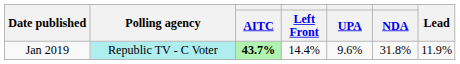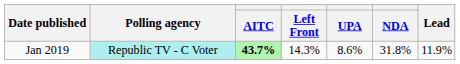(304, 50) 14.4% -> (304, 50) 14.3%
(350, 50) 9.6% -> (350, 50) 8.6%
